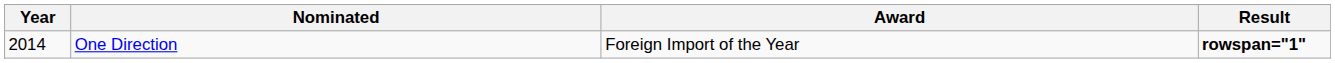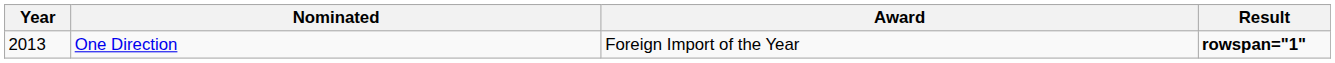(27, 44) 2014 -> (27, 44) 2013
